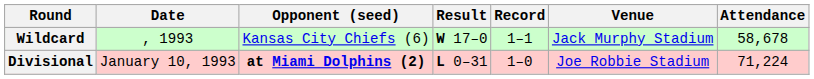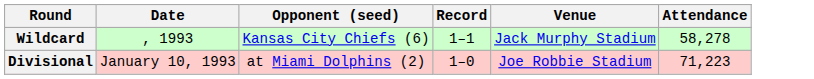- column: (462, 16)
(763, 39) 58,678 -> (705, 39) 58,278
(336, 62) bold -> (336, 62) normal
(763, 62) 71,224 -> (705, 62) 71,223
